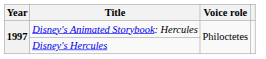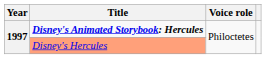(115, 29) normal -> (118, 29) bold
(70, 45) no background -> (70, 45) lightsalmon background
